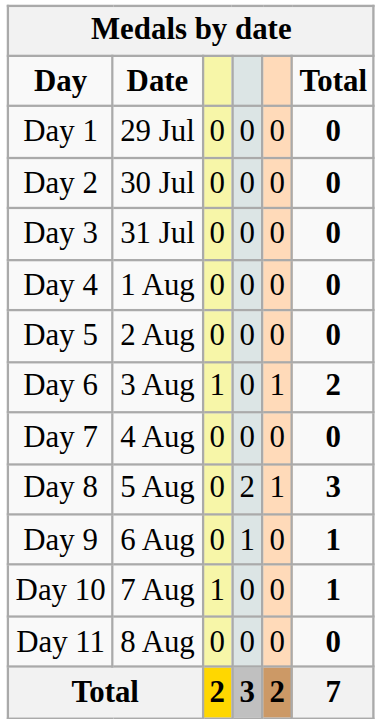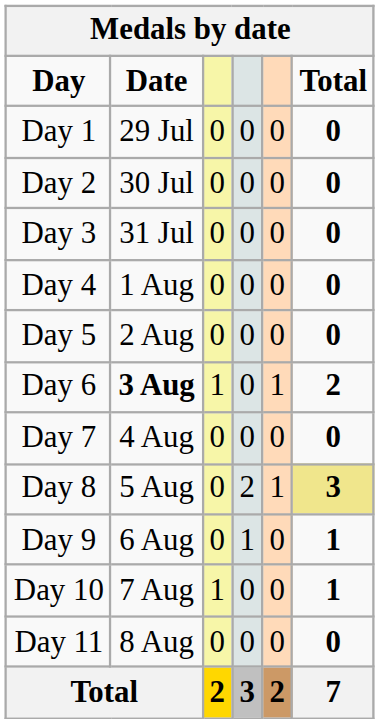(157, 386) normal -> (157, 386) bold
(333, 488) no background -> (333, 488) khaki background
